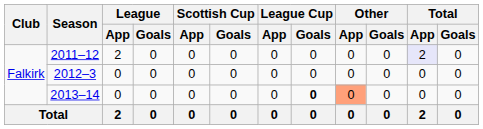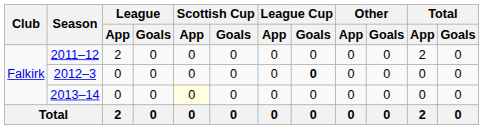(422, 54) lavender background -> (422, 54) no background
(313, 74) normal -> (313, 74) bold
(192, 94) no background -> (192, 94) lightyellow background
(313, 94) bold -> (313, 94) normal
(351, 94) lightsalmon background -> (351, 94) no background
